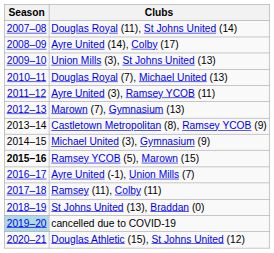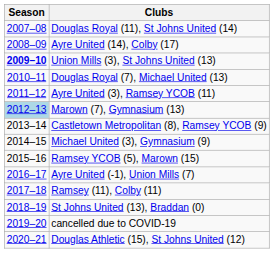(27, 61) normal -> (27, 61) bold
(27, 110) no background -> (27, 110) lightblue background
(27, 158) bold -> (27, 158) normal
(27, 223) lightblue background -> (27, 223) no background
